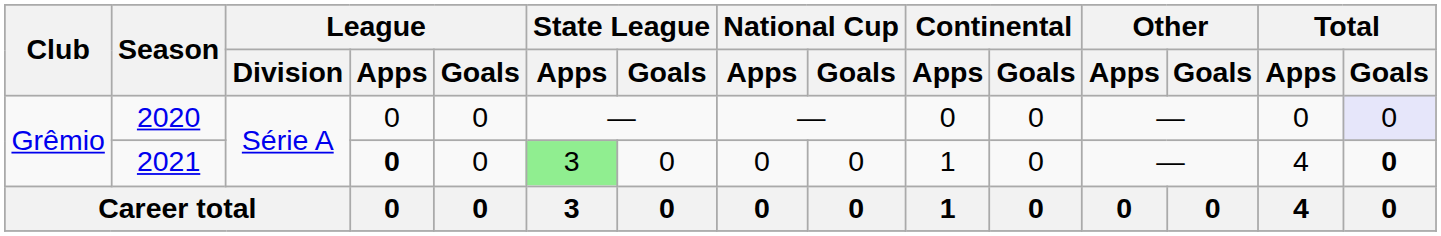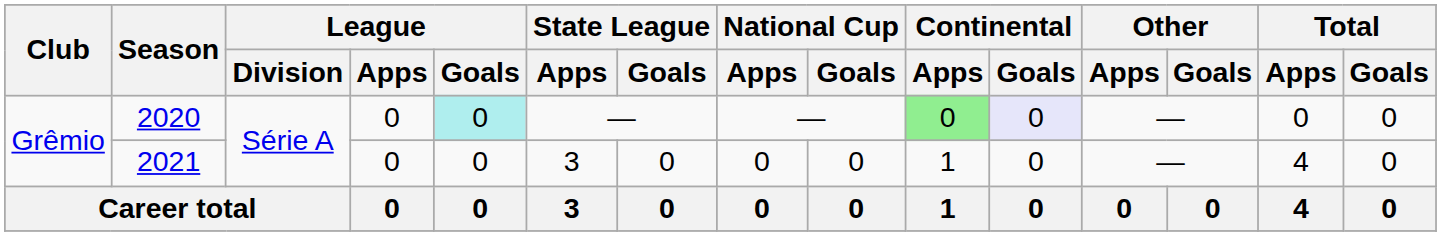(480, 117) no background -> (480, 117) paleturquoise background
(948, 117) no background -> (948, 117) lightgreen background
(1036, 117) no background -> (1036, 117) lavender background
(1389, 117) lavender background -> (1389, 117) no background
(392, 162) bold -> (392, 162) normal
(572, 162) lightgreen background -> (572, 162) no background
(1389, 162) bold -> (1389, 162) normal
